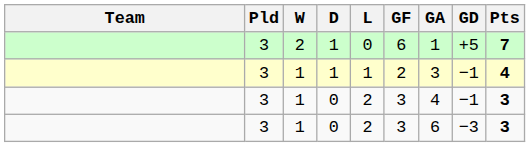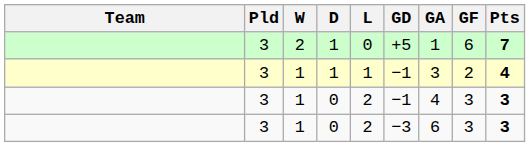columns swapped: (401, 18) <-> (469, 18)
